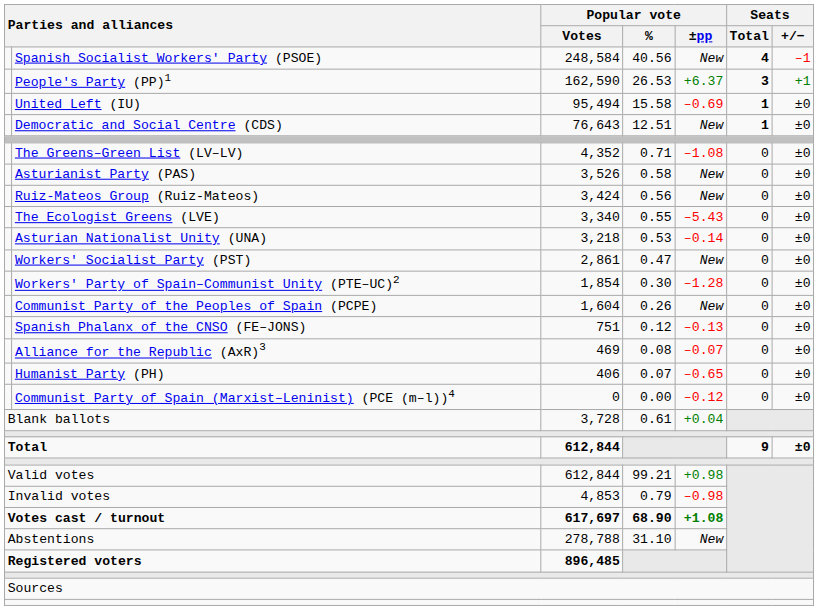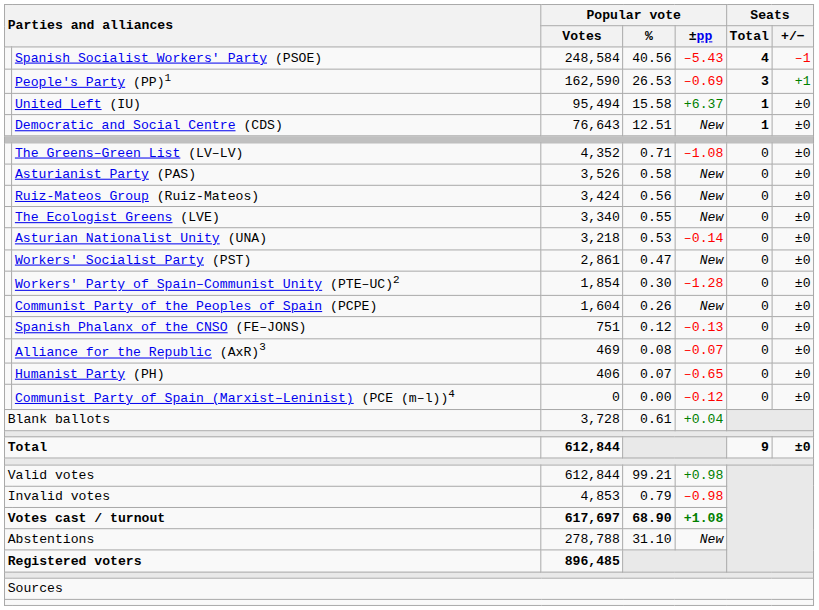(711, 58) New -> (704, 58) –5.43
(704, 81) +6.37 -> (704, 81) –0.69
(704, 104) –0.69 -> (704, 104) +6.37
(704, 217) –5.43 -> (711, 217) New
